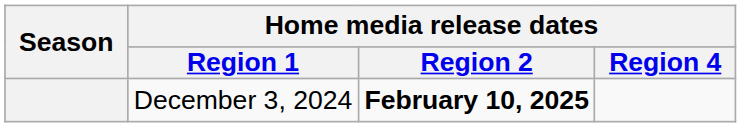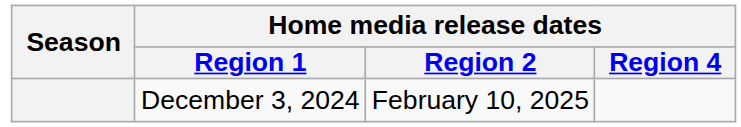(477, 99) bold -> (480, 99) normal
